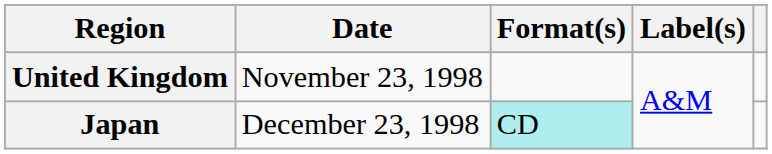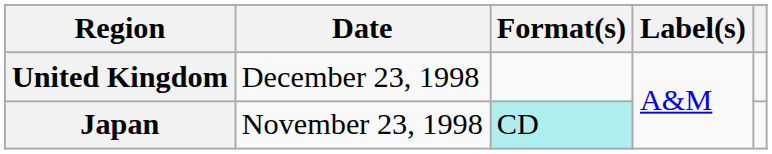(362, 76) November 23, 1998 -> (361, 76) December 23, 1998
(361, 124) December 23, 1998 -> (362, 124) November 23, 1998
